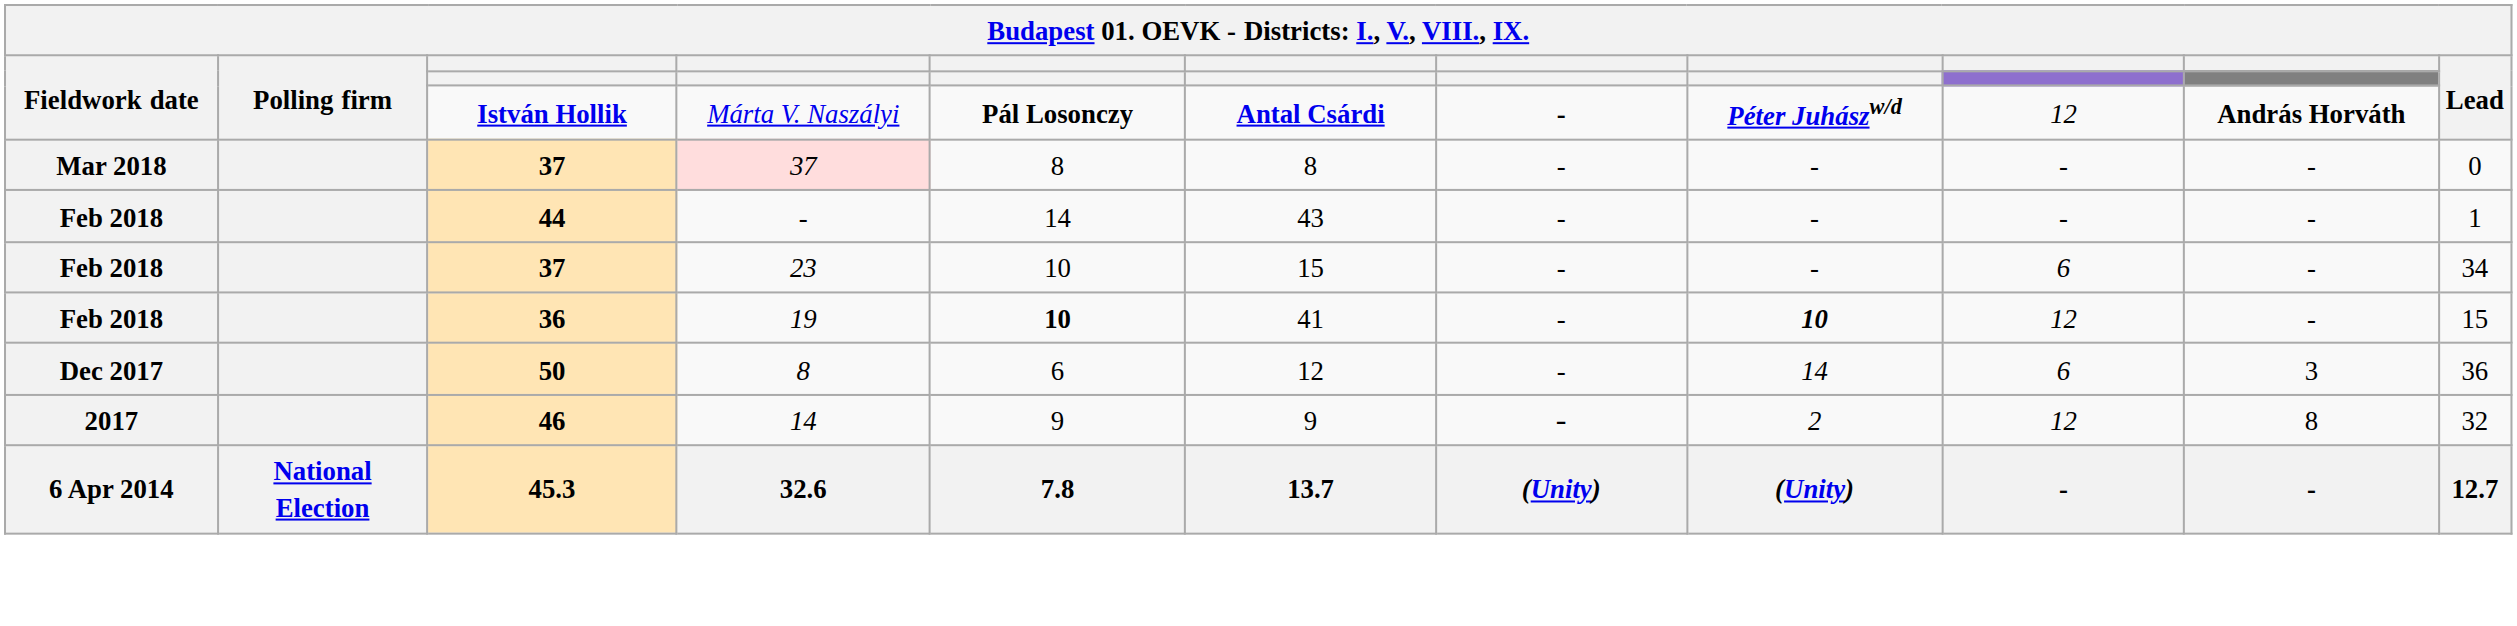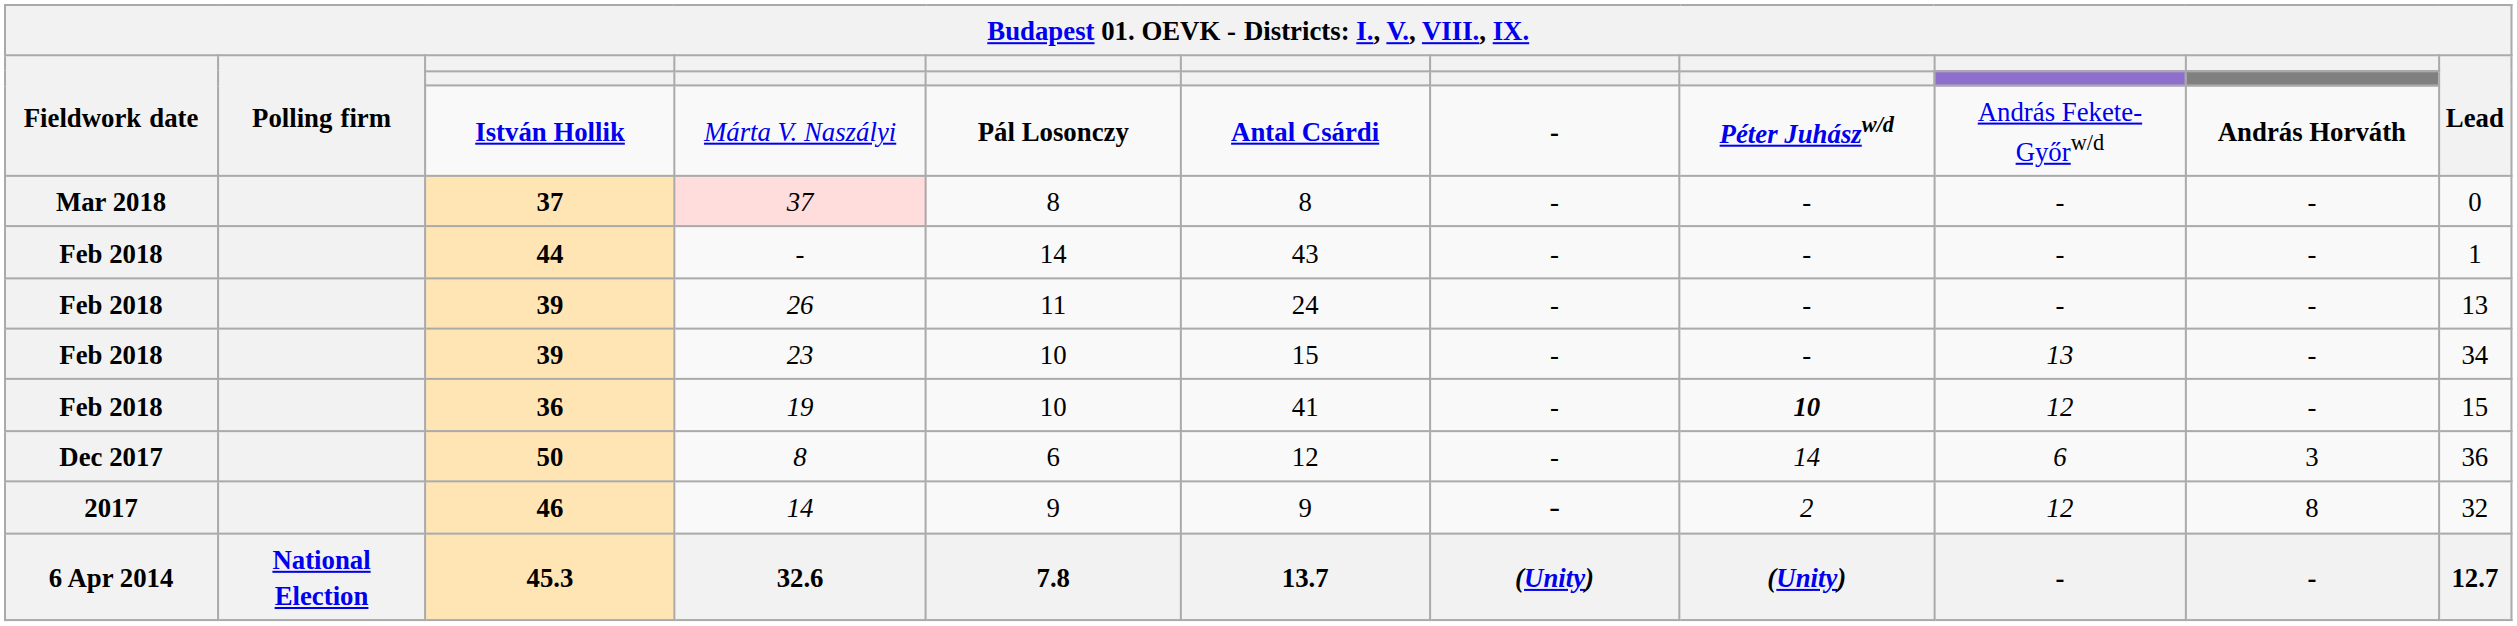(2064, 114) 12 -> (2060, 132) András Fekete-Győrw/d
+ row: (800, 304)
(552, 266) 37 -> (550, 353) 39
(2064, 268) 6 -> (2060, 355) 13
(1058, 317) bold -> (1053, 406) normal
